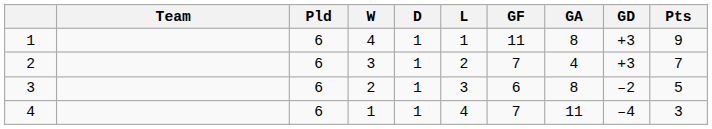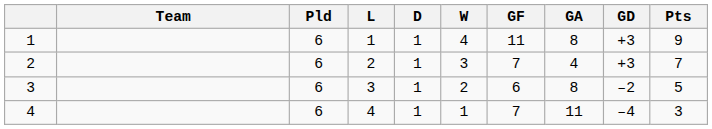columns swapped: (371, 17) <-> (464, 17)
